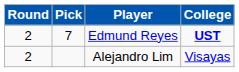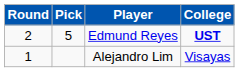(69, 35) 7 -> (69, 35) 5
(28, 56) 2 -> (28, 56) 1
